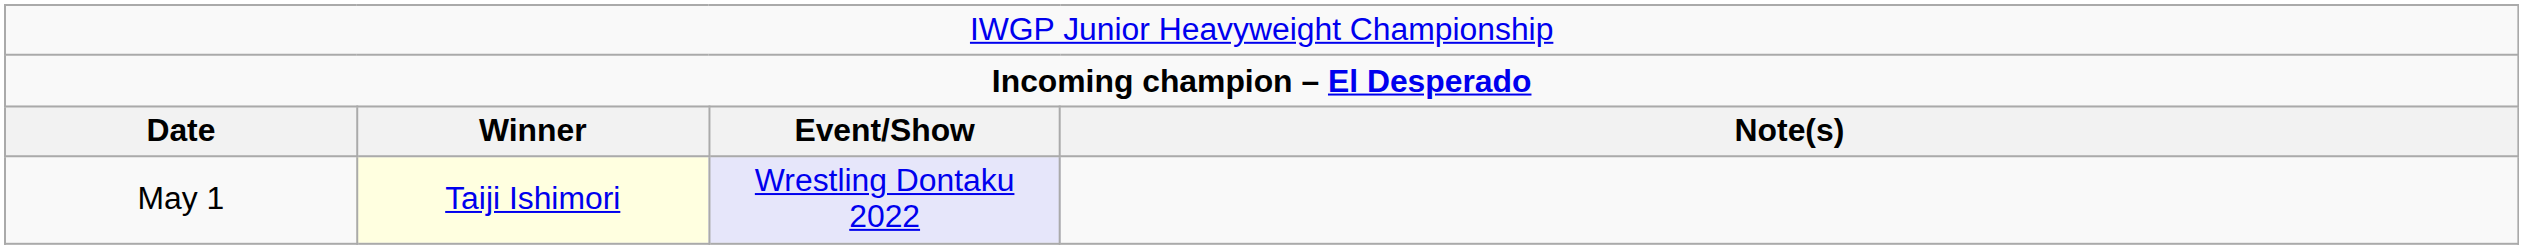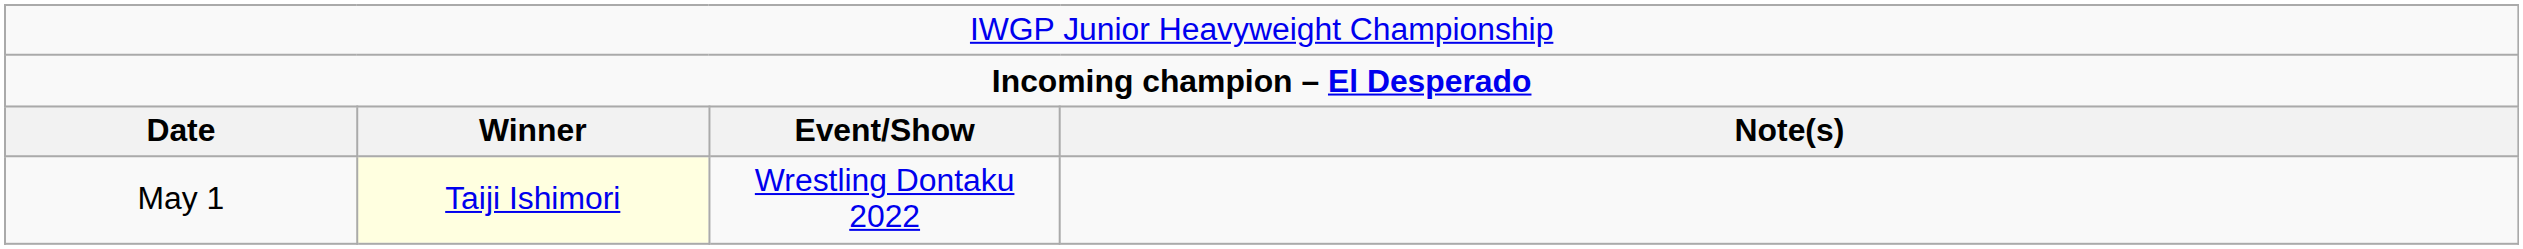(885, 199) lavender background -> (885, 199) no background
